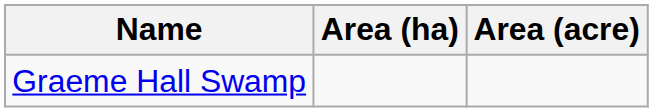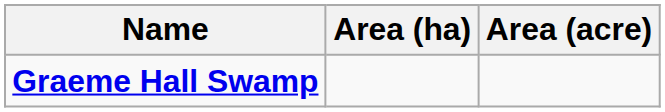(159, 80) normal -> (165, 80) bold
